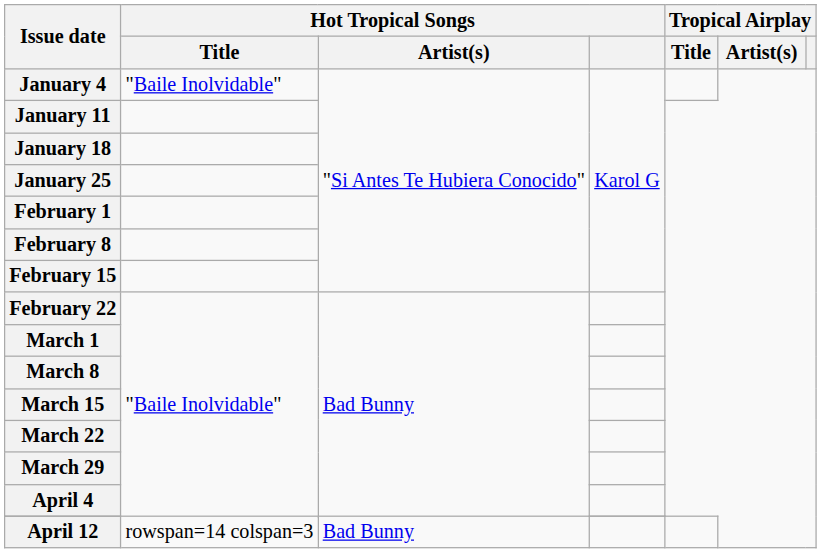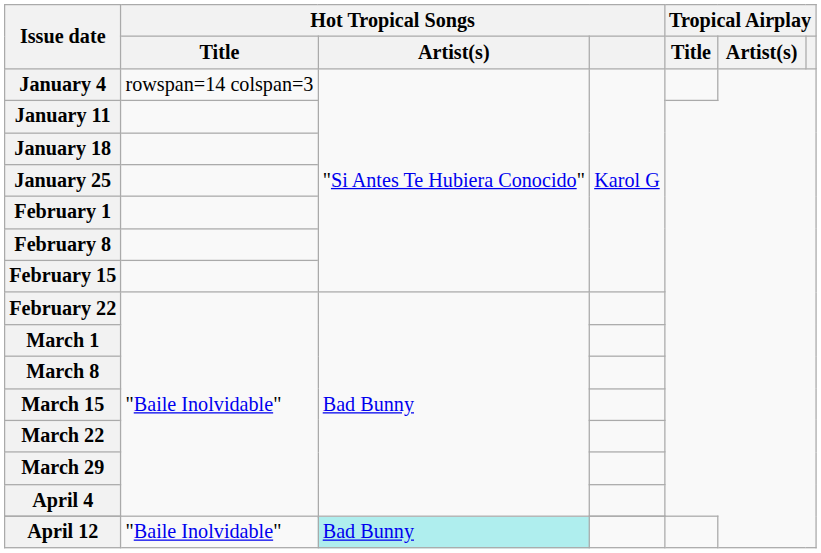(203, 84) "Baile Inolvidable" -> (219, 84) rowspan=14 colspan=3
(219, 532) rowspan=14 colspan=3 -> (203, 532) "Baile Inolvidable"
(368, 532) no background -> (368, 532) paleturquoise background
